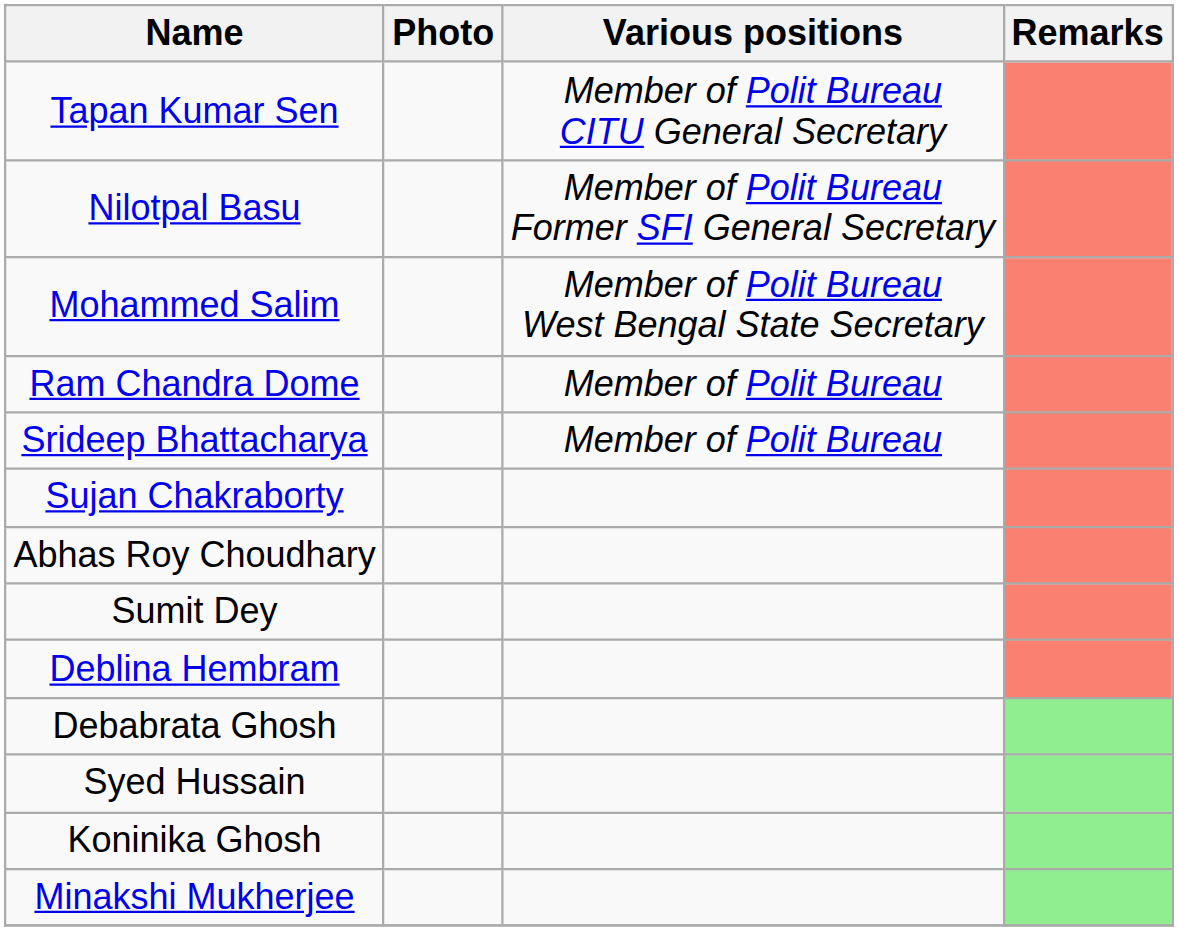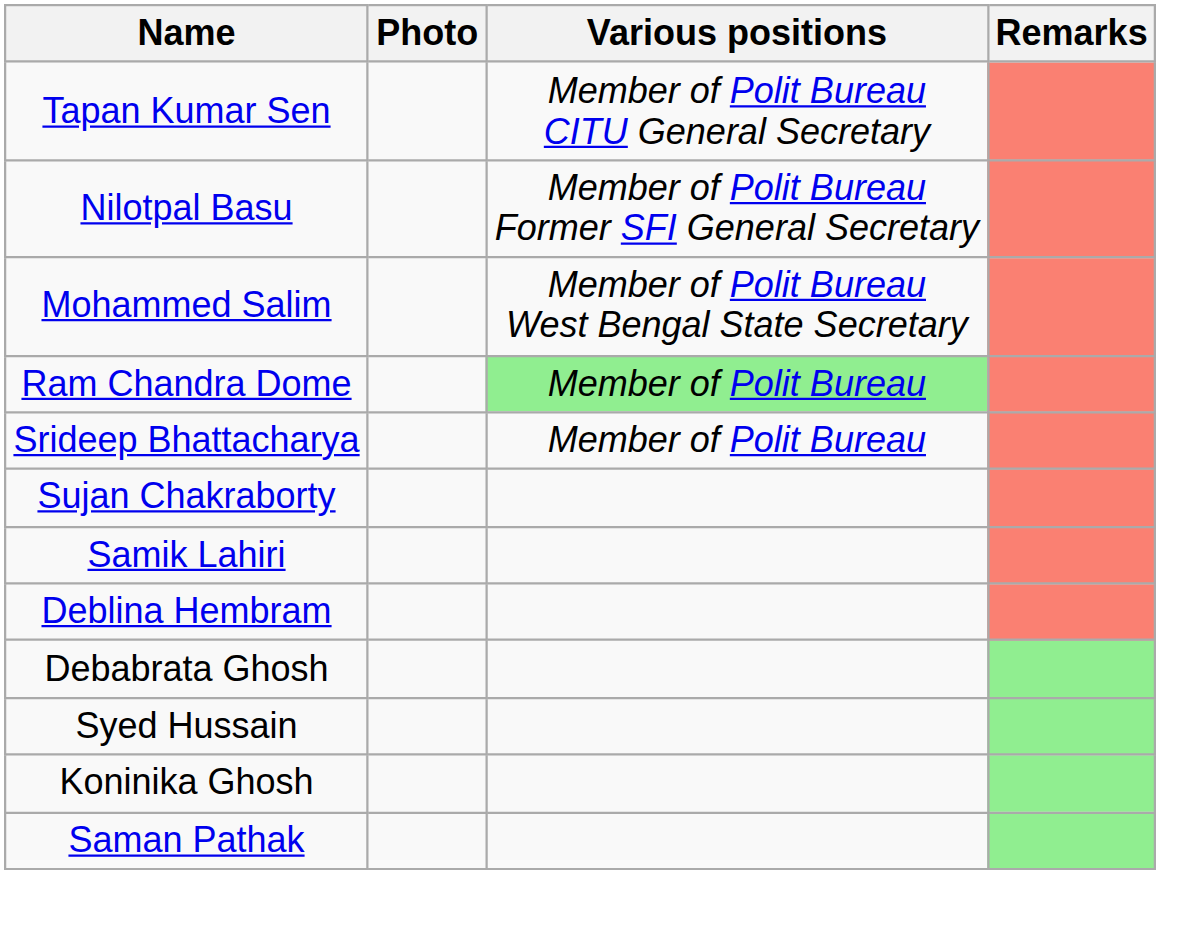(753, 382) no background -> (737, 382) lightgreen background
- row: (195, 554)
+ row: (187, 554)
- row: (195, 611)
- row: (195, 896)
+ row: (187, 839)
